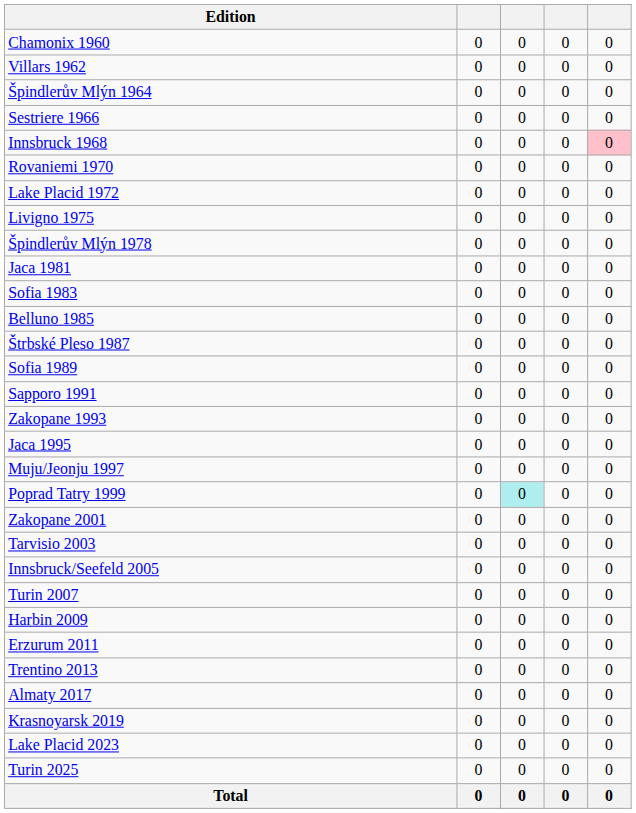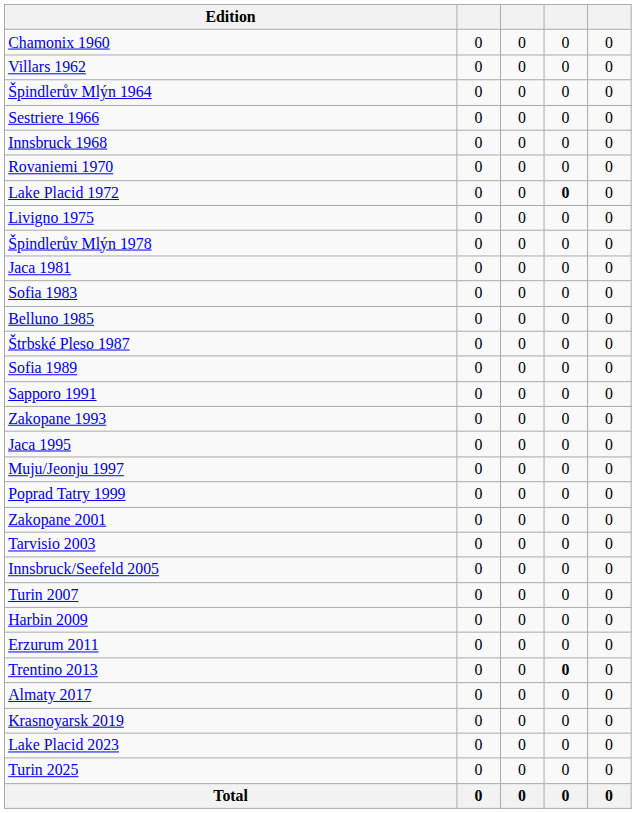(609, 142) pink background -> (609, 142) no background
(565, 192) normal -> (565, 192) bold
(522, 494) paleturquoise background -> (522, 494) no background
(565, 670) normal -> (565, 670) bold
